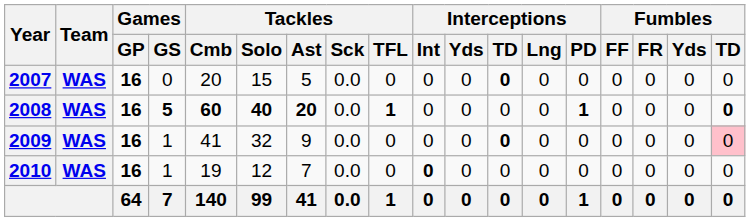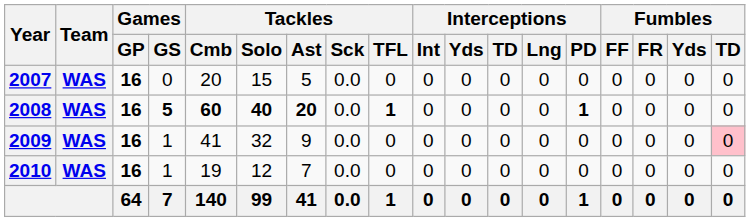(505, 79) bold -> (505, 79) normal
(728, 110) bold -> (728, 110) normal
(505, 140) bold -> (505, 140) normal
(428, 170) bold -> (428, 170) normal
